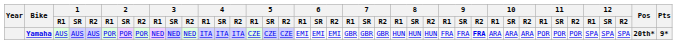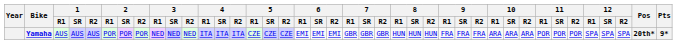(479, 33) bold -> (479, 33) normal
